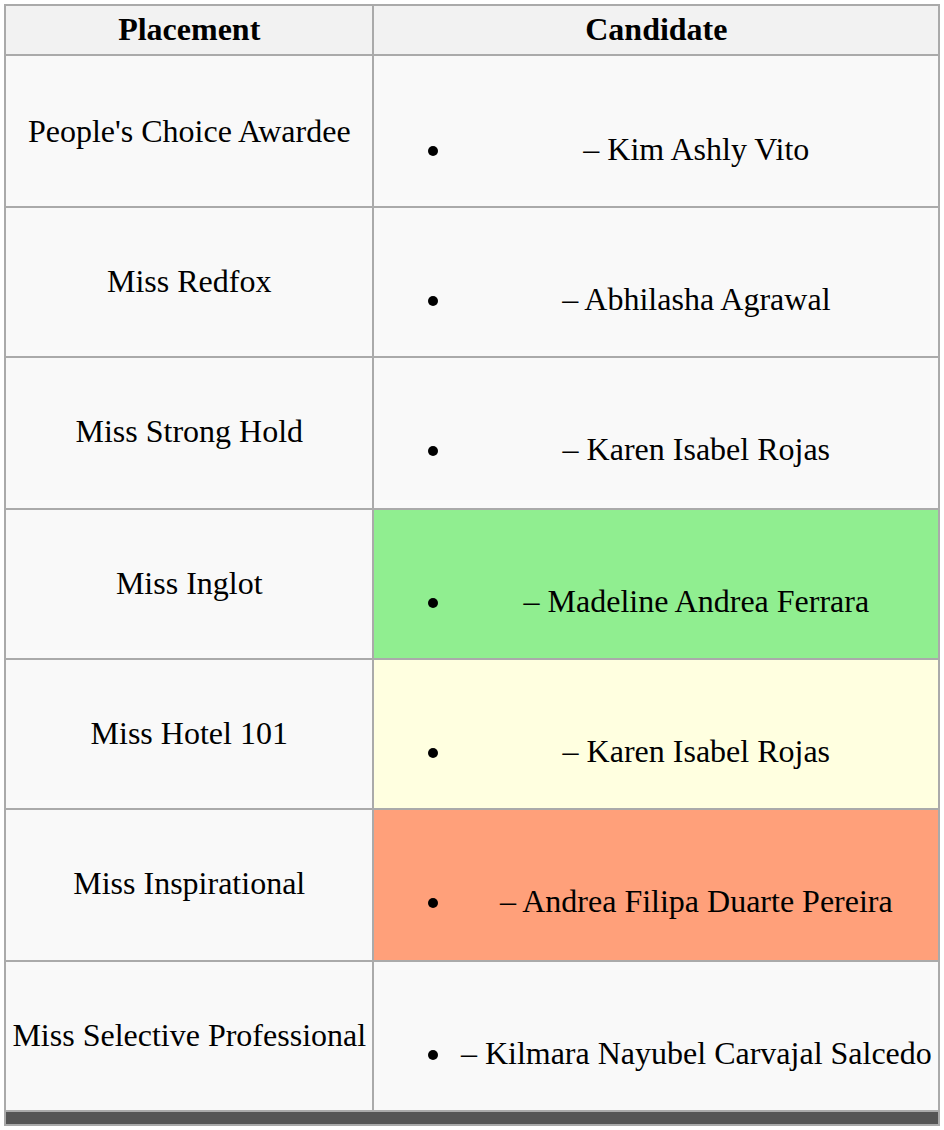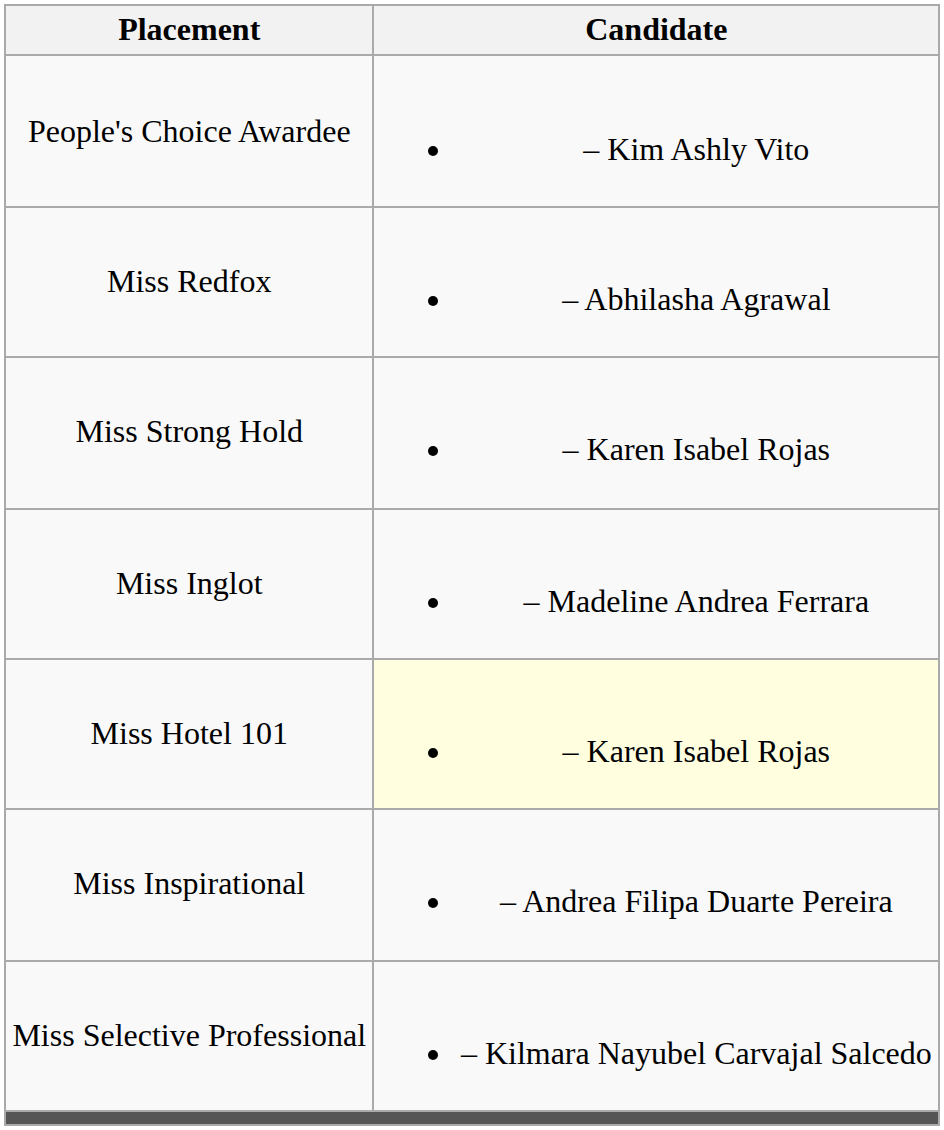(656, 601) lightgreen background -> (656, 601) no background
(656, 903) lightsalmon background -> (656, 903) no background
